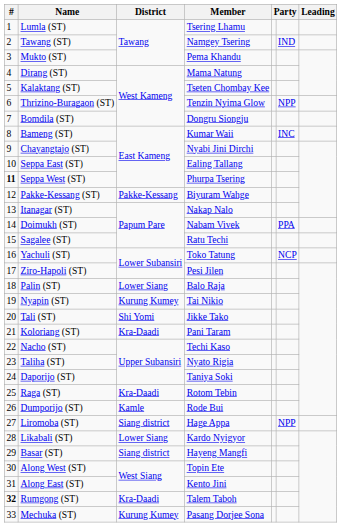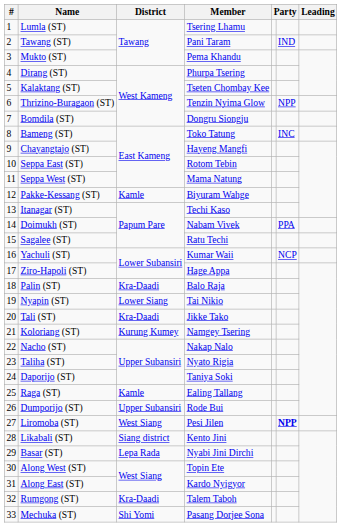(218, 42) Namgey Tsering -> (209, 42) Pani Taram
(214, 73) Mama Natung -> (216, 73) Phurpa Tsering
(210, 133) Kumar Waii -> (211, 133) Toko Tatung
(220, 149) Nyabi Jini Dirchi -> (217, 149) Hayeng Mangfi
(215, 164) Ealing Tallang -> (212, 164) Rotom Tebin
(11, 179) bold -> (11, 179) normal
(216, 179) Phurpa Tsering -> (214, 179) Mama Natung
(148, 194) Pakke-Kessang -> (131, 194) Kamle
(210, 210) Nakap Nalo -> (208, 210) Techi Kaso
(211, 255) Toko Tatung -> (210, 255) Kumar Waii
(205, 270) Pesi Jilen -> (208, 270) Hage Appa
(143, 286) Lower Siang -> (139, 286) Kra-Daadi
(149, 301) Kurung Kumey -> (143, 301) Lower Siang
(136, 316) Shi Yomi -> (139, 316) Kra-Daadi
(139, 331) Kra-Daadi -> (149, 331) Kurung Kumey
(209, 331) Pani Taram -> (218, 331) Namgey Tsering
(208, 347) Techi Kaso -> (210, 347) Nakap Nalo
(139, 392) Kra-Daadi -> (131, 392) Kamle
(212, 392) Rotom Tebin -> (215, 392) Ealing Tallang
(131, 407) Kamle -> (150, 407) Upper Subansiri
(144, 423) Siang district -> (140, 423) West Siang
(208, 423) Hage Appa -> (205, 423) Pesi Jilen
(287, 423) normal -> (287, 423) bold
(143, 438) Lower Siang -> (144, 438) Siang district
(216, 438) Kardo Nyigyor -> (207, 438) Kento Jini
(144, 453) Siang district -> (139, 453) Lepa Rada
(217, 453) Hayeng Mangfi -> (220, 453) Nyabi Jini Dirchi
(207, 484) Kento Jini -> (216, 484) Kardo Nyigyor
(11, 499) bold -> (11, 499) normal
(149, 514) Kurung Kumey -> (136, 514) Shi Yomi
